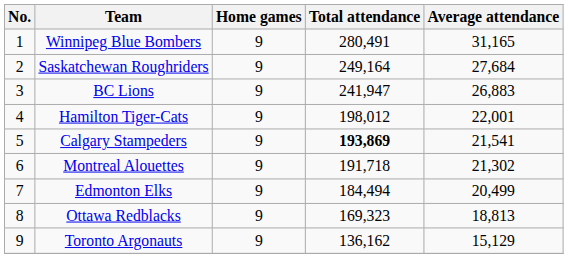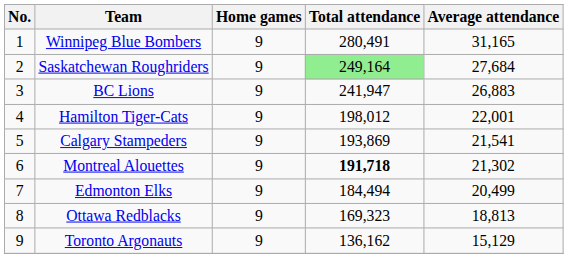(365, 66) no background -> (365, 66) lightgreen background
(365, 141) bold -> (365, 141) normal
(365, 166) normal -> (365, 166) bold
